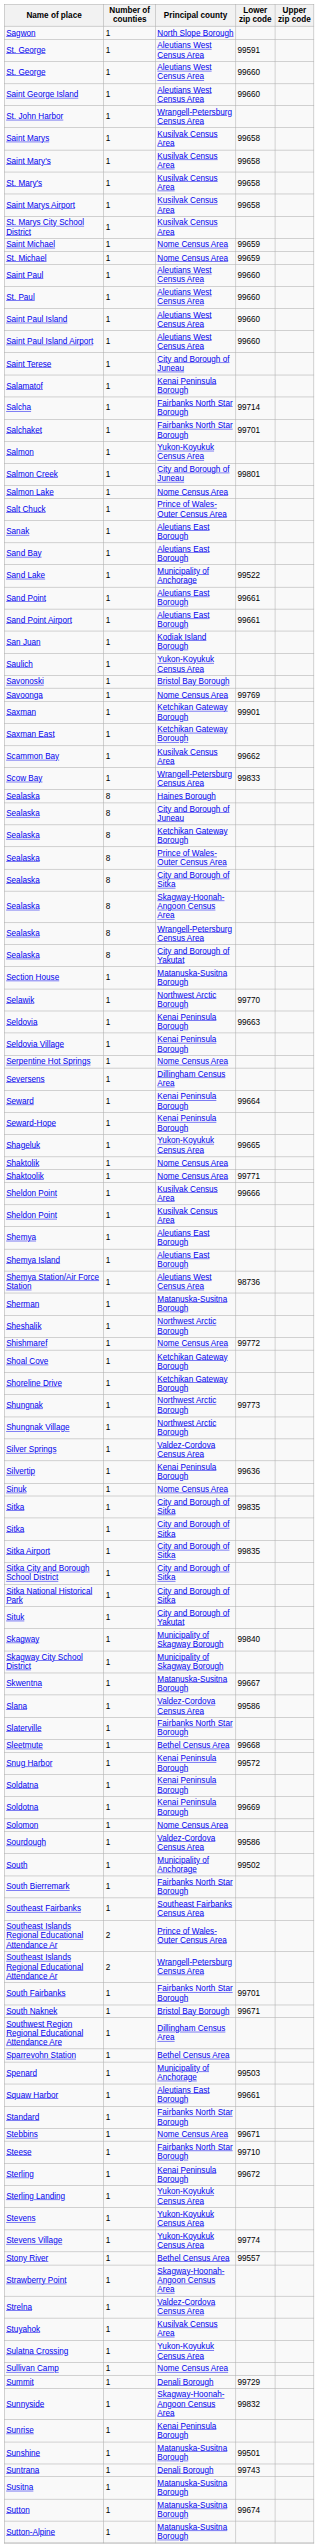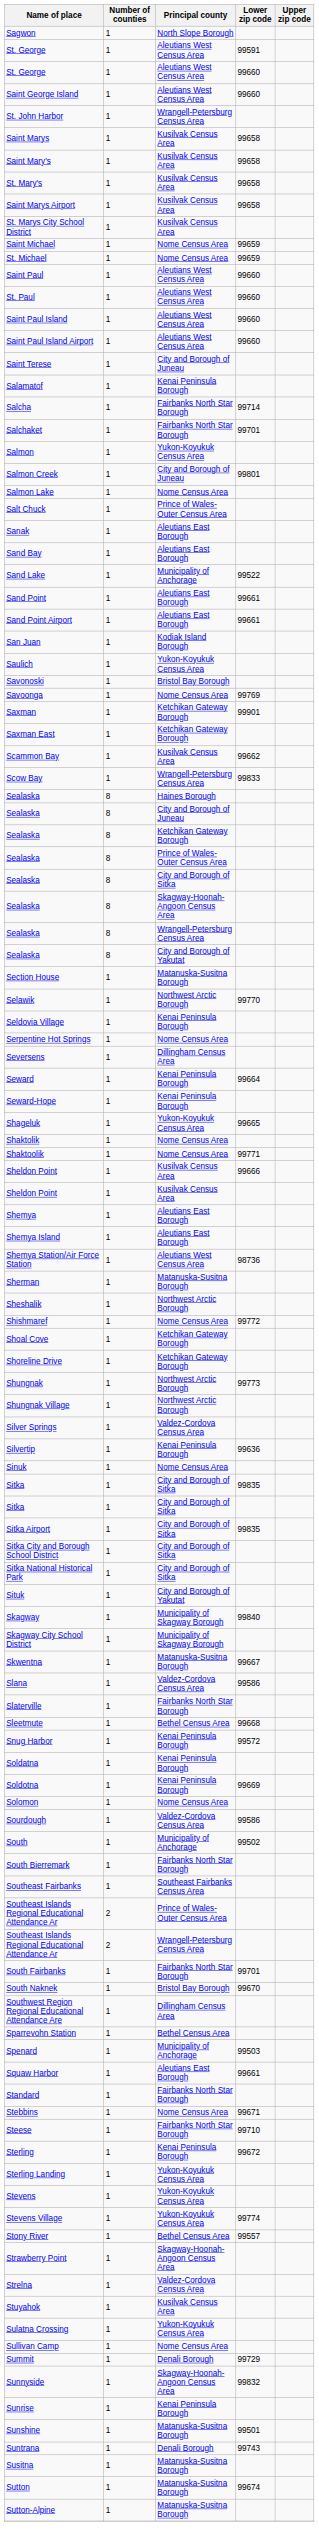- row: (22, 1022)
(249, 2011) 99671 -> (249, 1989) 99670
